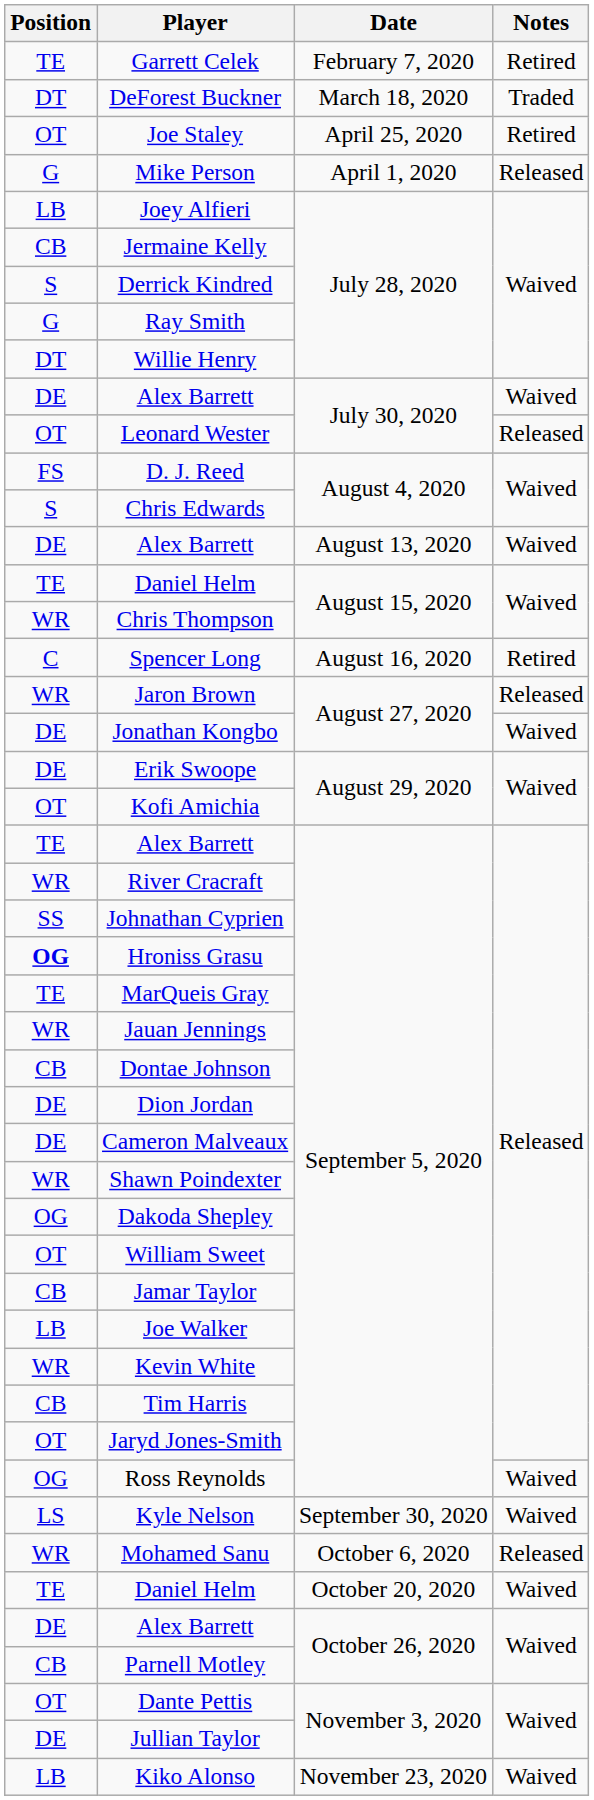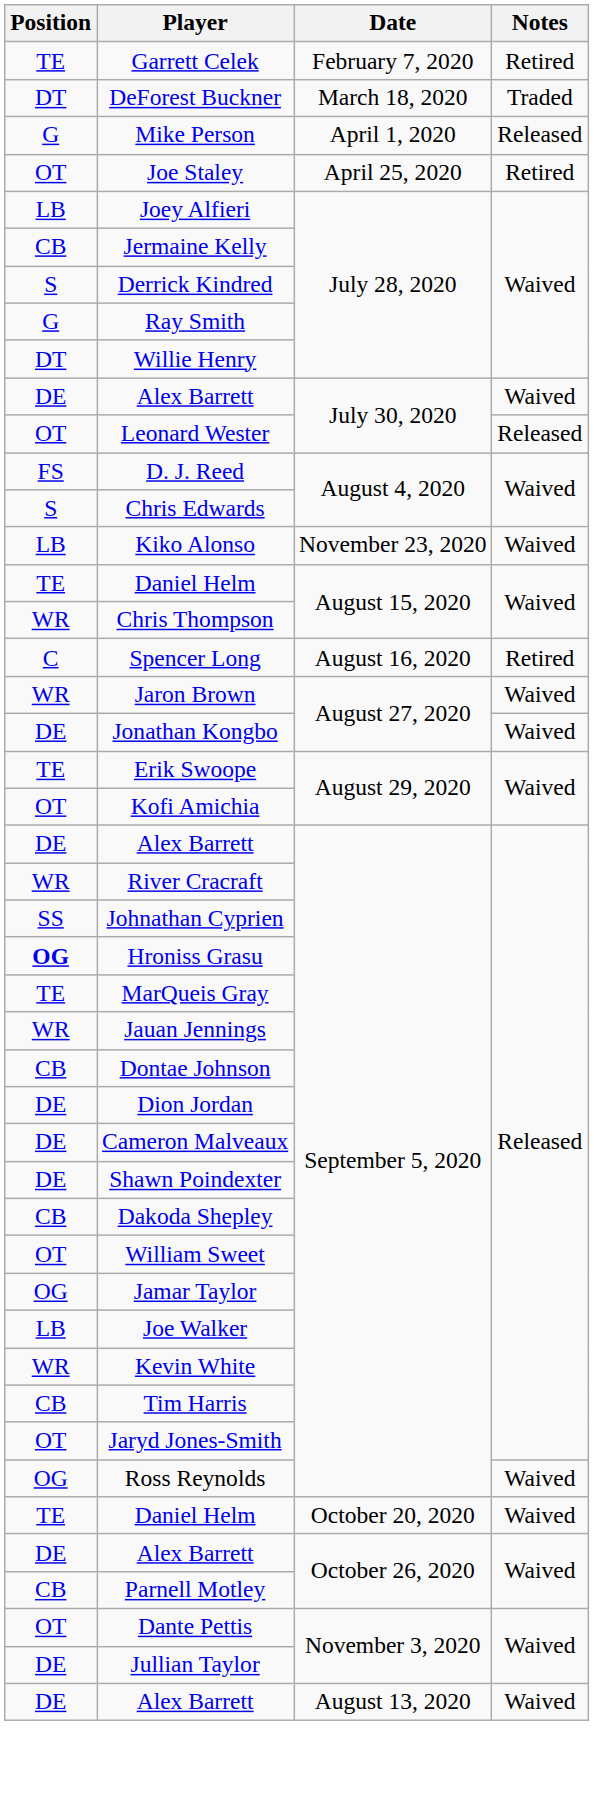rows swapped: (195, 172) <-> (195, 135)
rows swapped: (195, 545) <-> (195, 1776)
(541, 694) Released -> (540, 694) Waived
(51, 769) DE -> (51, 769) TE
(51, 843) TE -> (51, 843) DE
(51, 1179) WR -> (51, 1179) DE
(51, 1216) OG -> (51, 1216) CB
(51, 1291) CB -> (51, 1291) OG
- row: (195, 1515)
- row: (195, 1552)
